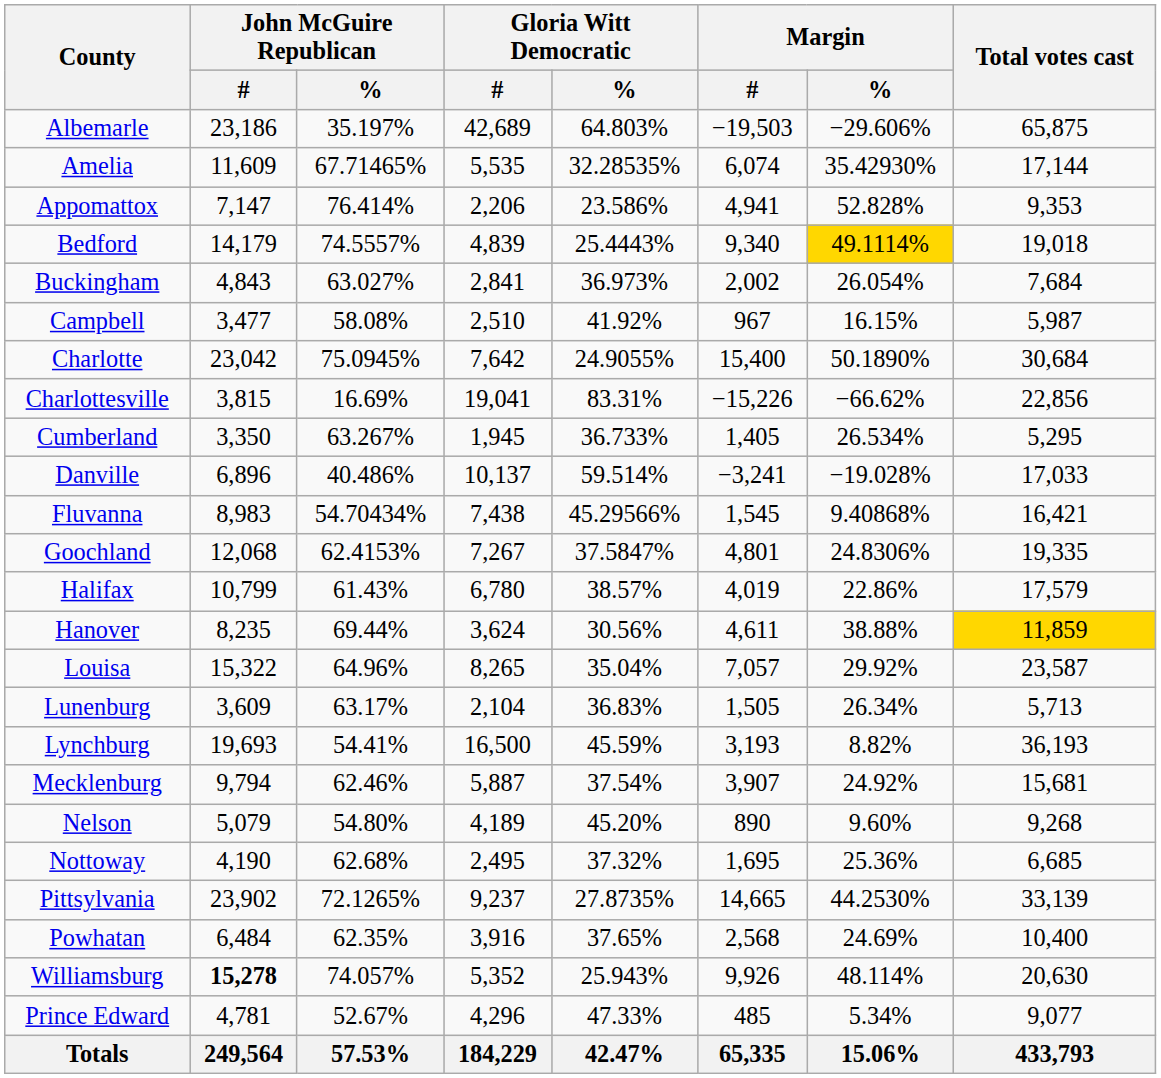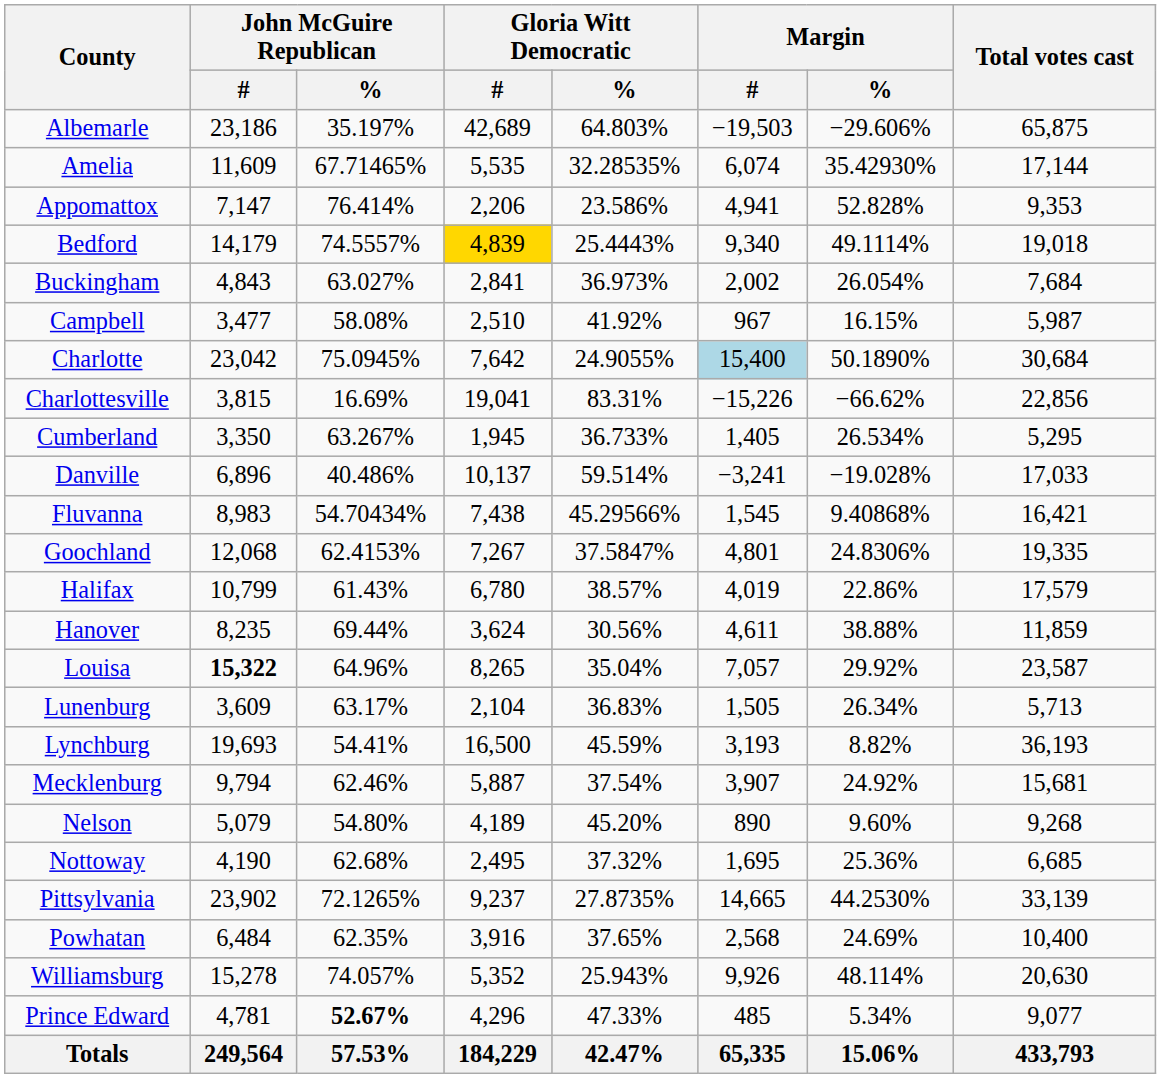(497, 243) no background -> (497, 243) gold background
(880, 243) gold background -> (880, 243) no background
(752, 359) no background -> (752, 359) lightblue background
(1055, 629) gold background -> (1055, 629) no background
(244, 668) normal -> (244, 668) bold
(244, 976) bold -> (244, 976) normal
(370, 1015) normal -> (370, 1015) bold
